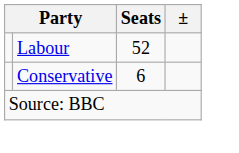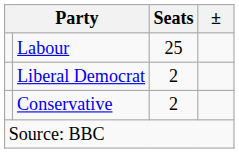(141, 47) 52 -> (174, 47) 25
+ row: (81, 76)
(141, 76) 6 -> (174, 104) 2
